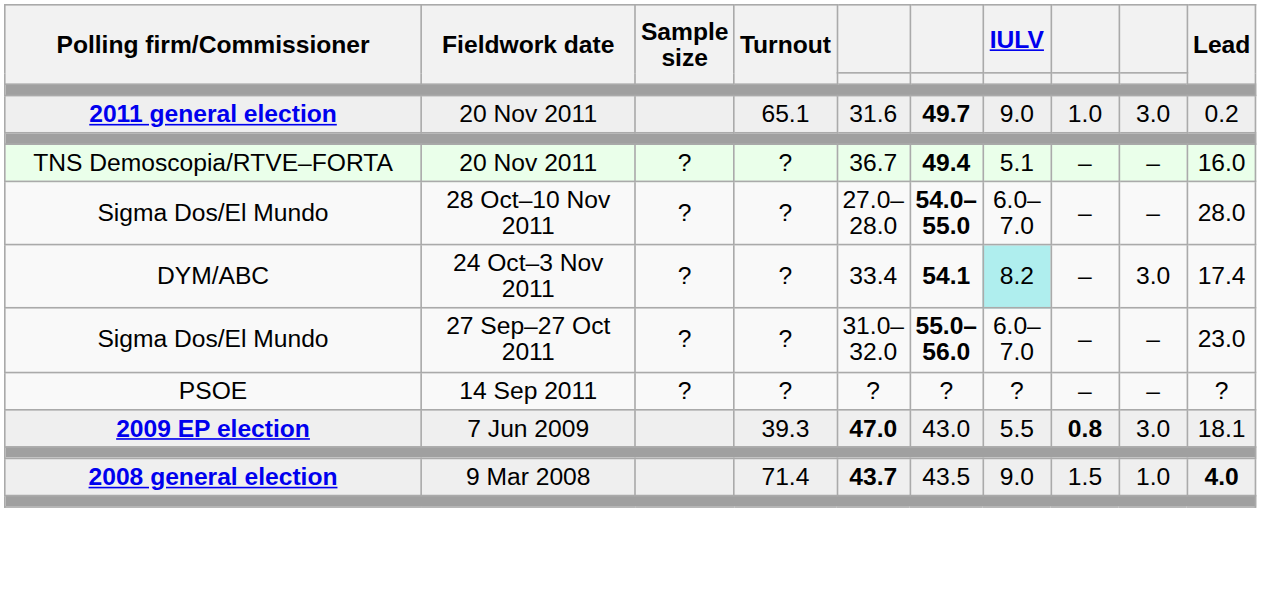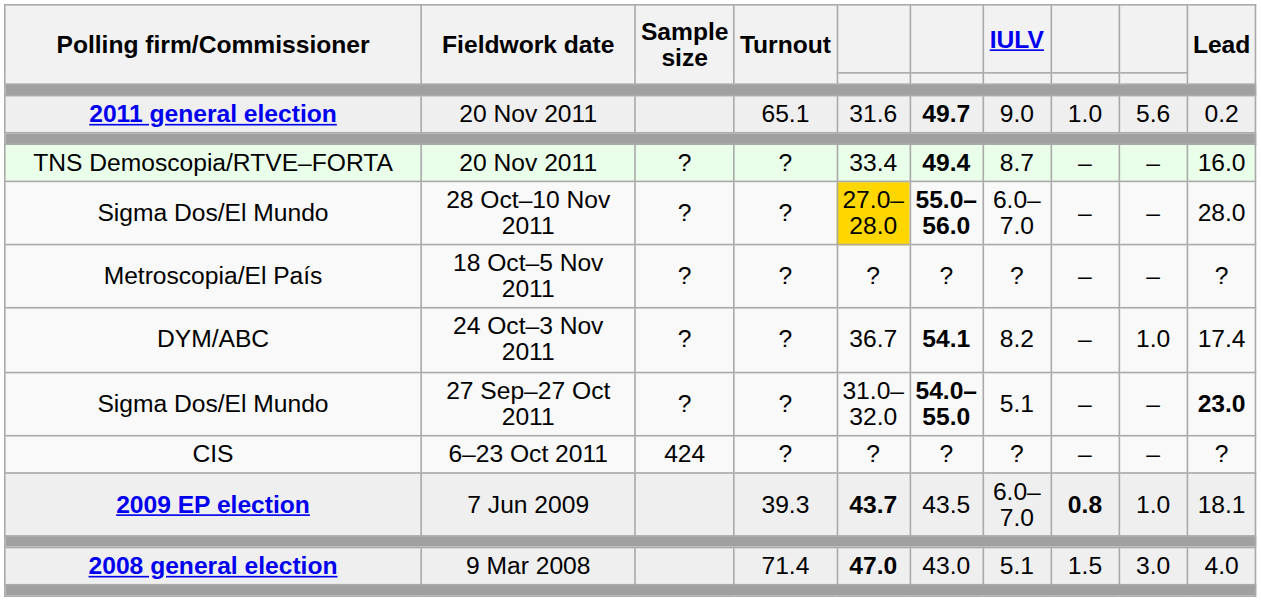(1153, 114) 3.0 -> (1153, 114) 5.6
(873, 163) 36.7 -> (873, 163) 33.4
(1017, 163) 5.1 -> (1017, 163) 8.7
(873, 213) no background -> (873, 213) gold background
(946, 213) 54.0– 55.0 -> (946, 213) 55.0– 56.0
+ row: (213, 276)
(873, 276) 33.4 -> (873, 339) 36.7
(1017, 276) paleturquoise background -> (1017, 339) no background
(1153, 276) 3.0 -> (1153, 339) 1.0
(946, 339) 55.0– 56.0 -> (946, 403) 54.0– 55.0
(1017, 339) 6.0– 7.0 -> (1017, 403) 5.1
(1222, 339) normal -> (1222, 403) bold
+ row: (213, 453)
- row: (213, 390)
(873, 427) 47.0 -> (873, 503) 43.7
(946, 427) 43.0 -> (946, 503) 43.5
(1017, 427) 5.5 -> (1017, 503) 6.0– 7.0
(1153, 427) 3.0 -> (1153, 503) 1.0
(873, 476) 43.7 -> (873, 565) 47.0
(946, 476) 43.5 -> (946, 565) 43.0
(1017, 476) 9.0 -> (1017, 565) 5.1
(1153, 476) 1.0 -> (1153, 565) 3.0
(1222, 476) bold -> (1222, 565) normal
